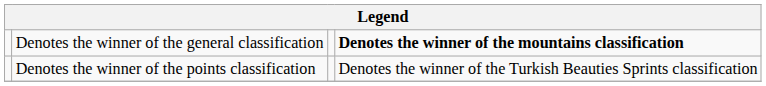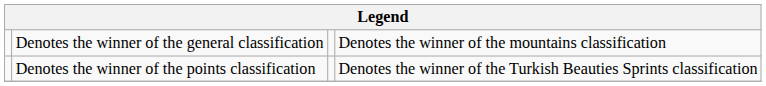(511, 42) bold -> (502, 42) normal
